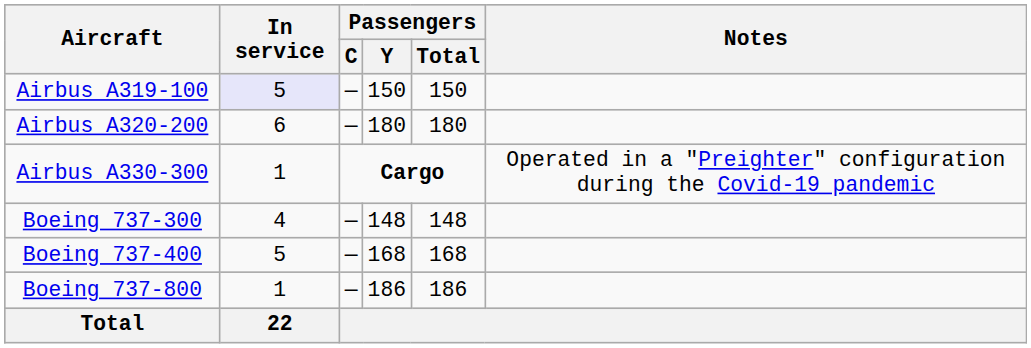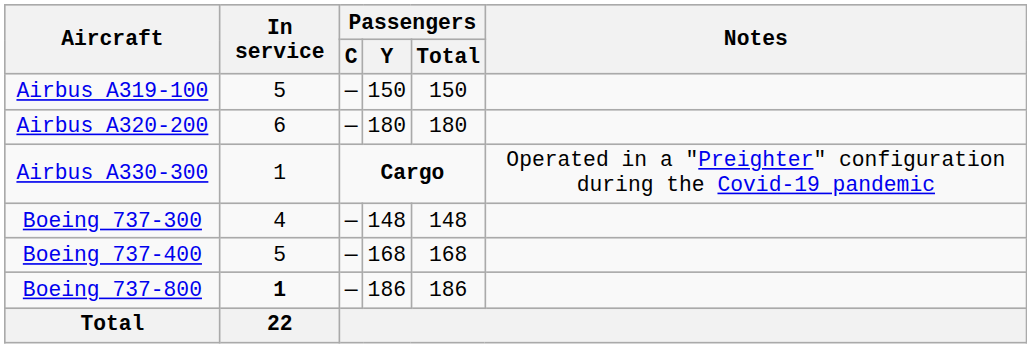(280, 92) lavender background -> (280, 92) no background
(280, 290) normal -> (280, 290) bold
